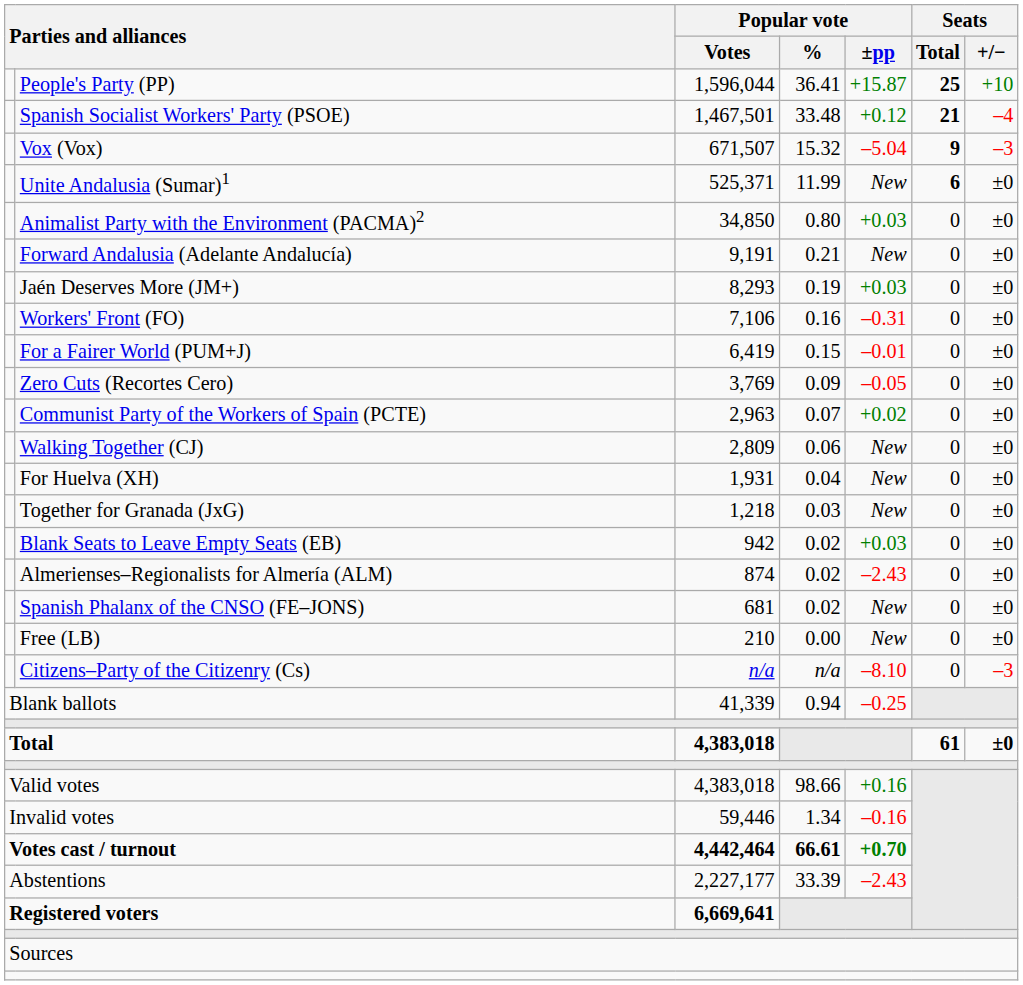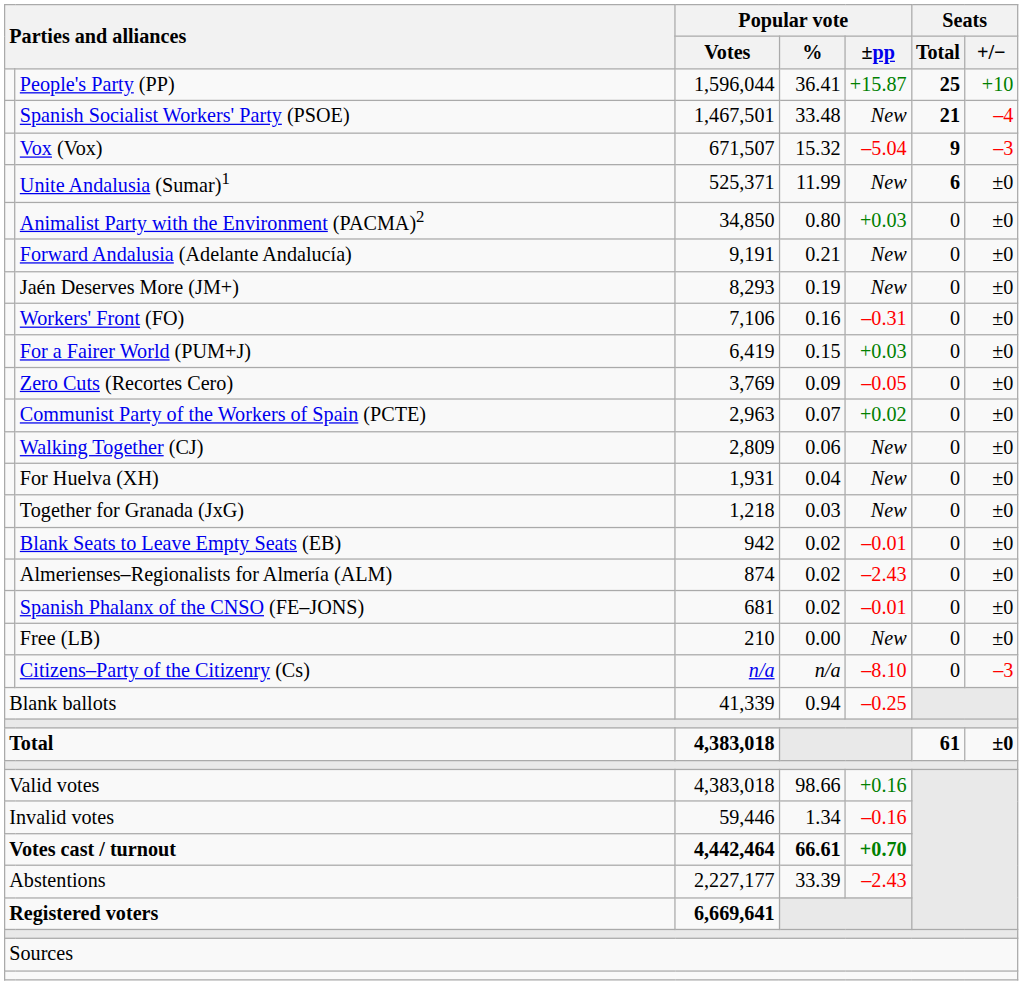(883, 116) +0.12 -> (889, 116) New
(883, 287) +0.03 -> (889, 287) New
(884, 351) –0.01 -> (883, 351) +0.03
(883, 542) +0.03 -> (884, 542) –0.01
(889, 606) New -> (884, 606) –0.01
